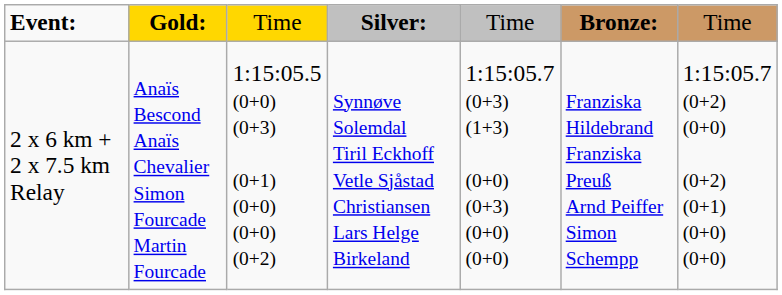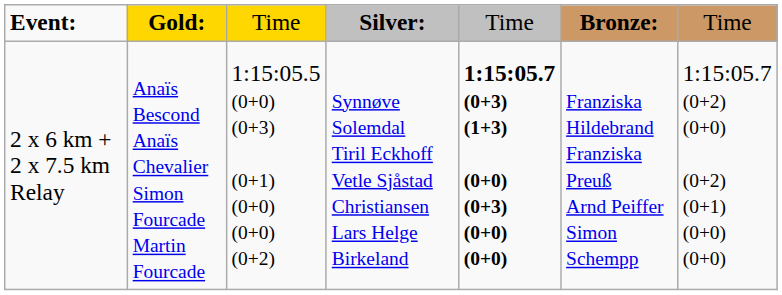(510, 165) normal -> (510, 165) bold
